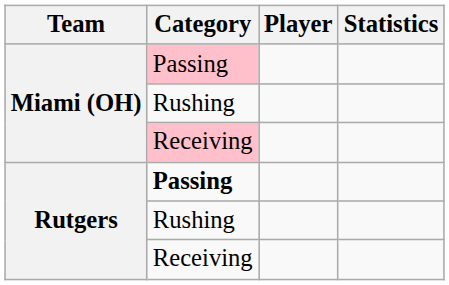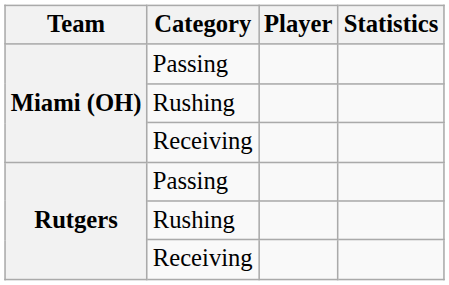(190, 63) pink background -> (190, 63) no background
(203, 141) pink background -> (203, 141) no background
(193, 180) bold -> (190, 180) normal
